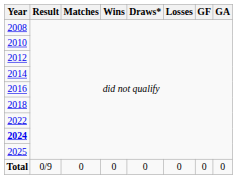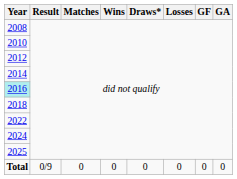(17, 89) no background -> (17, 89) paleturquoise background
(17, 136) bold -> (17, 136) normal
